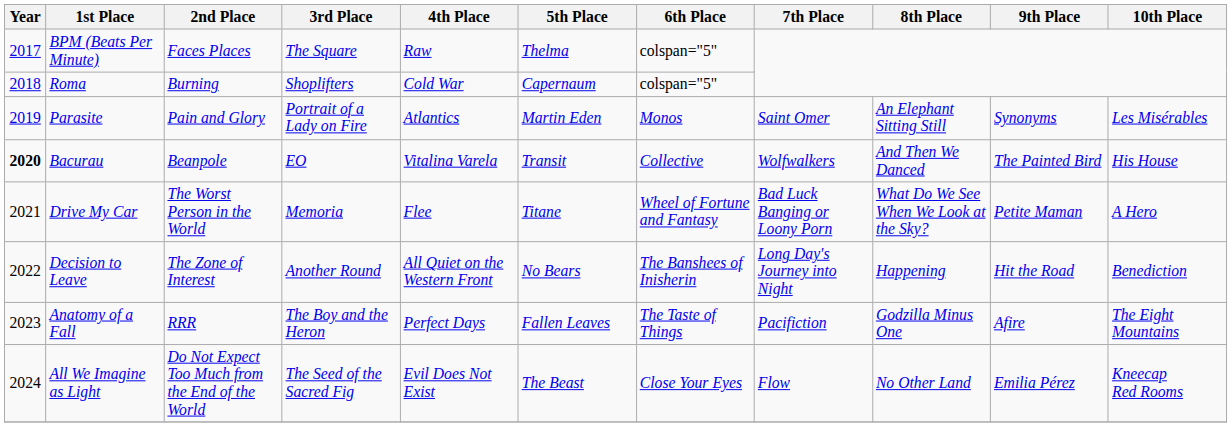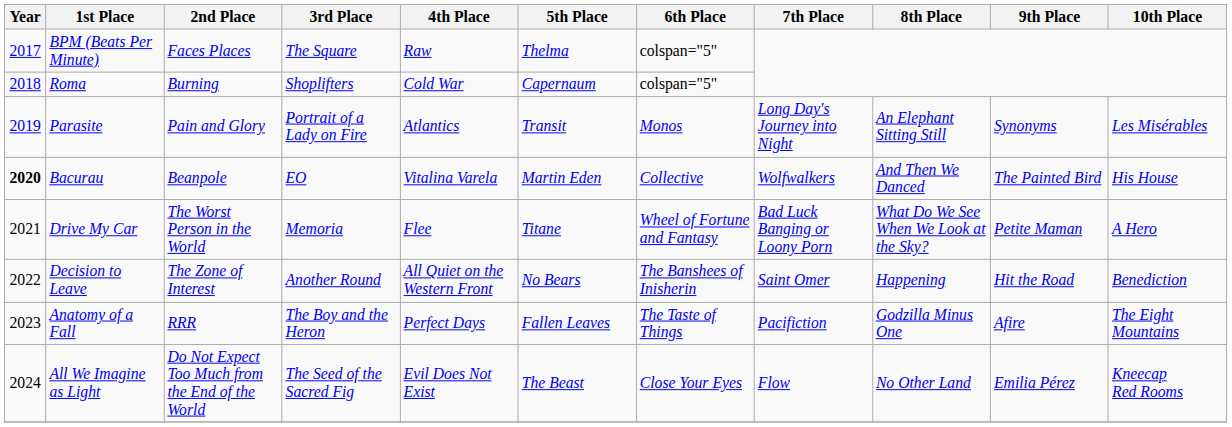(562, 117) Martin Eden -> (544, 126) Transit
(794, 117) Saint Omer -> (797, 126) Long Day's Journey into Night
(544, 160) Transit -> (562, 178) Martin Eden
(797, 271) Long Day's Journey into Night -> (794, 280) Saint Omer
